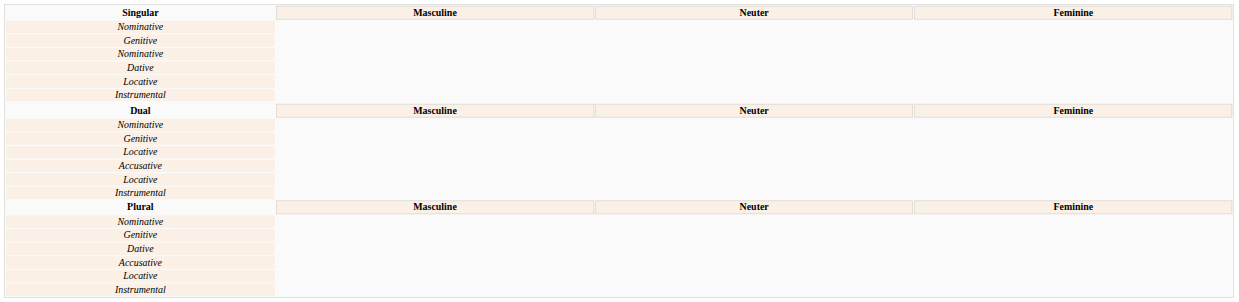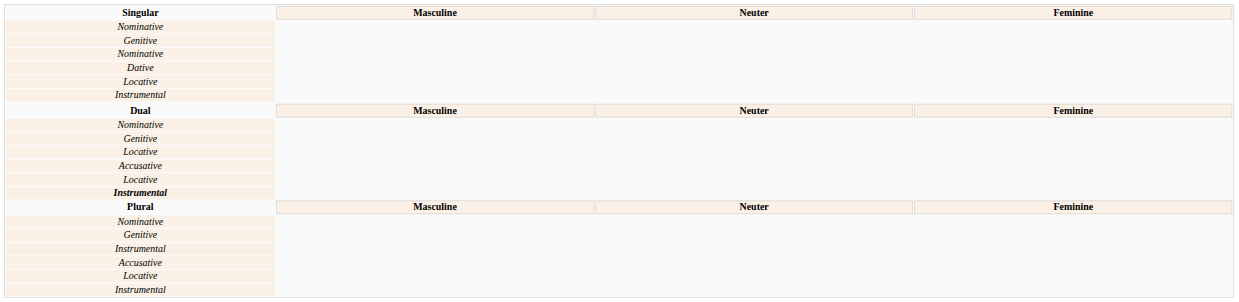(140, 193) normal -> (140, 193) bold
(140, 249) Dative -> (140, 249) Instrumental
